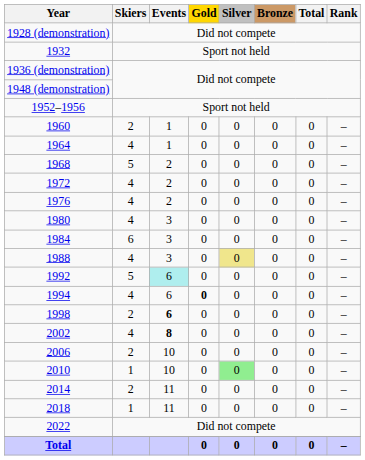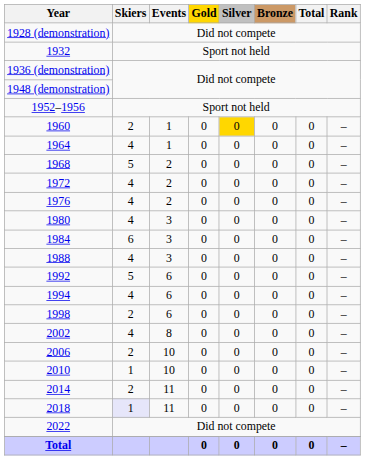(237, 126) no background -> (237, 126) gold background
(237, 257) khaki background -> (237, 257) no background
(169, 276) paleturquoise background -> (169, 276) no background
(204, 295) bold -> (204, 295) normal
(169, 314) bold -> (169, 314) normal
(169, 333) bold -> (169, 333) normal
(237, 370) lightgreen background -> (237, 370) no background
(131, 408) no background -> (131, 408) lavender background
